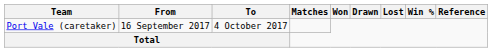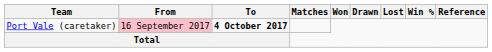(165, 26) no background -> (165, 26) pink background
(251, 26) normal -> (251, 26) bold
